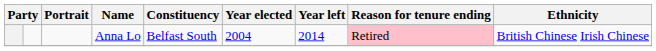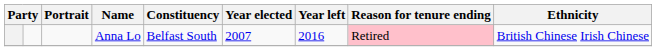(238, 35) 2004 -> (238, 35) 2007
(311, 35) 2014 -> (311, 35) 2016
